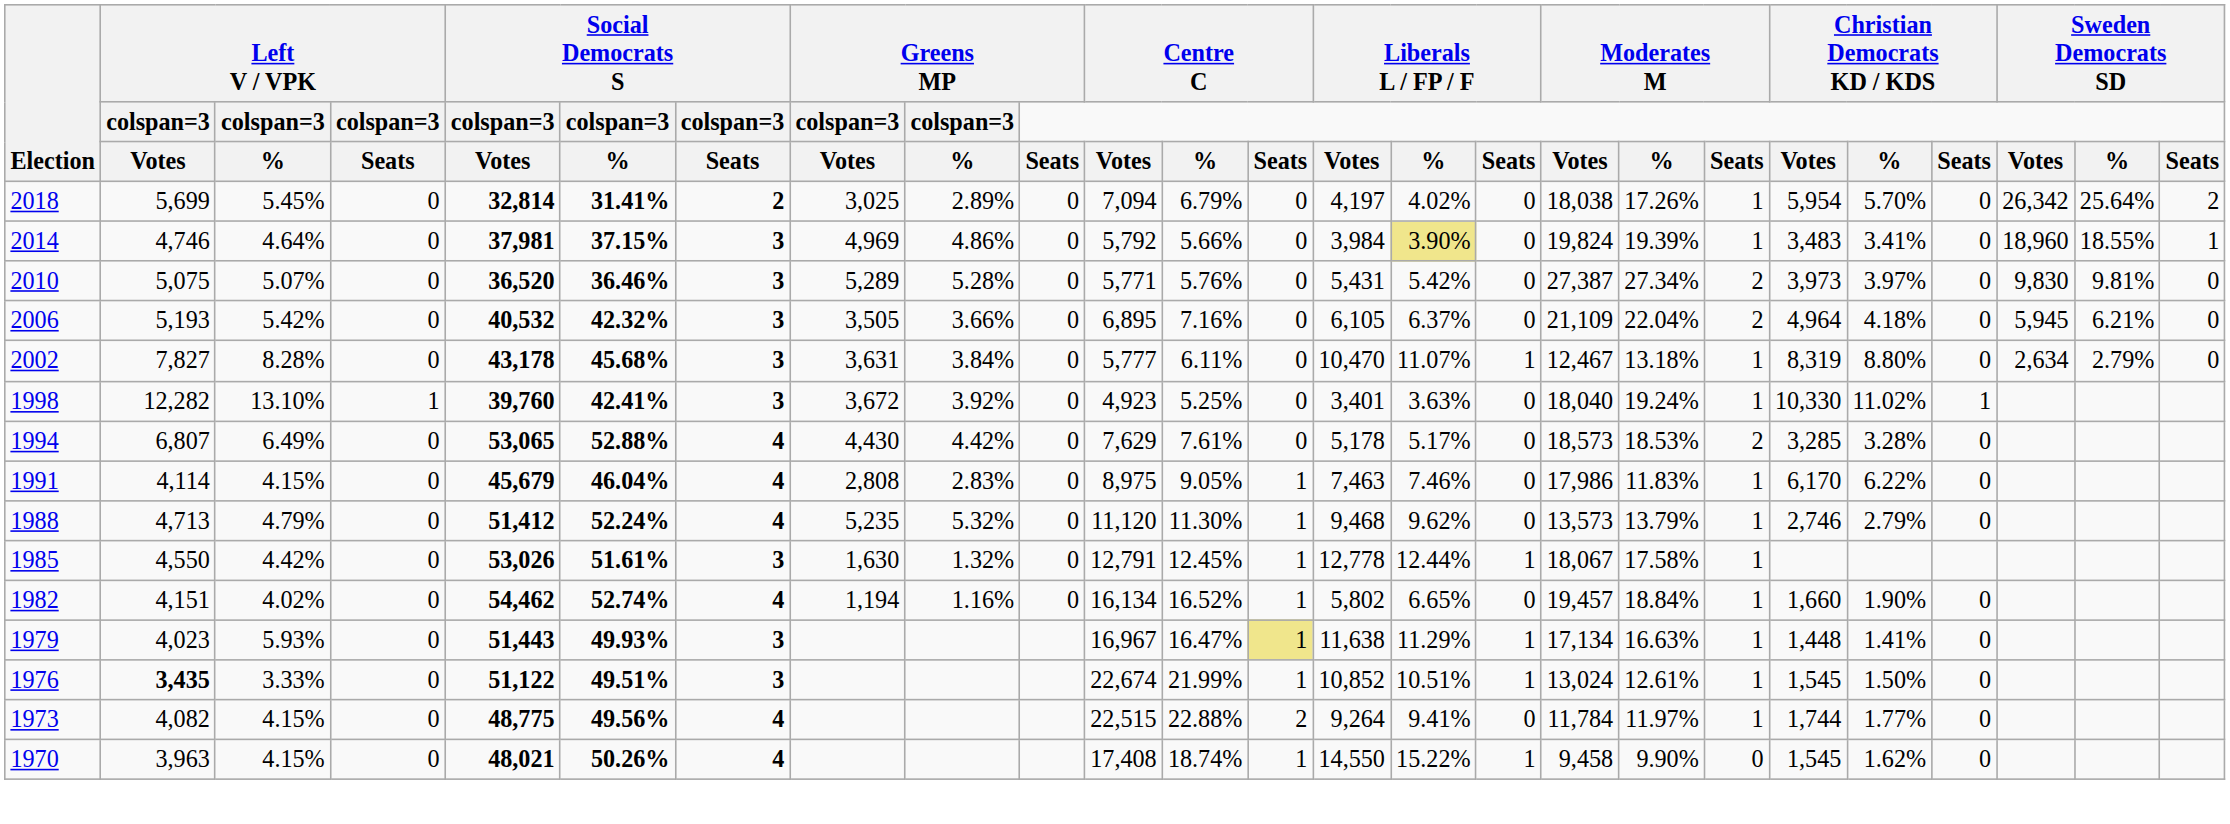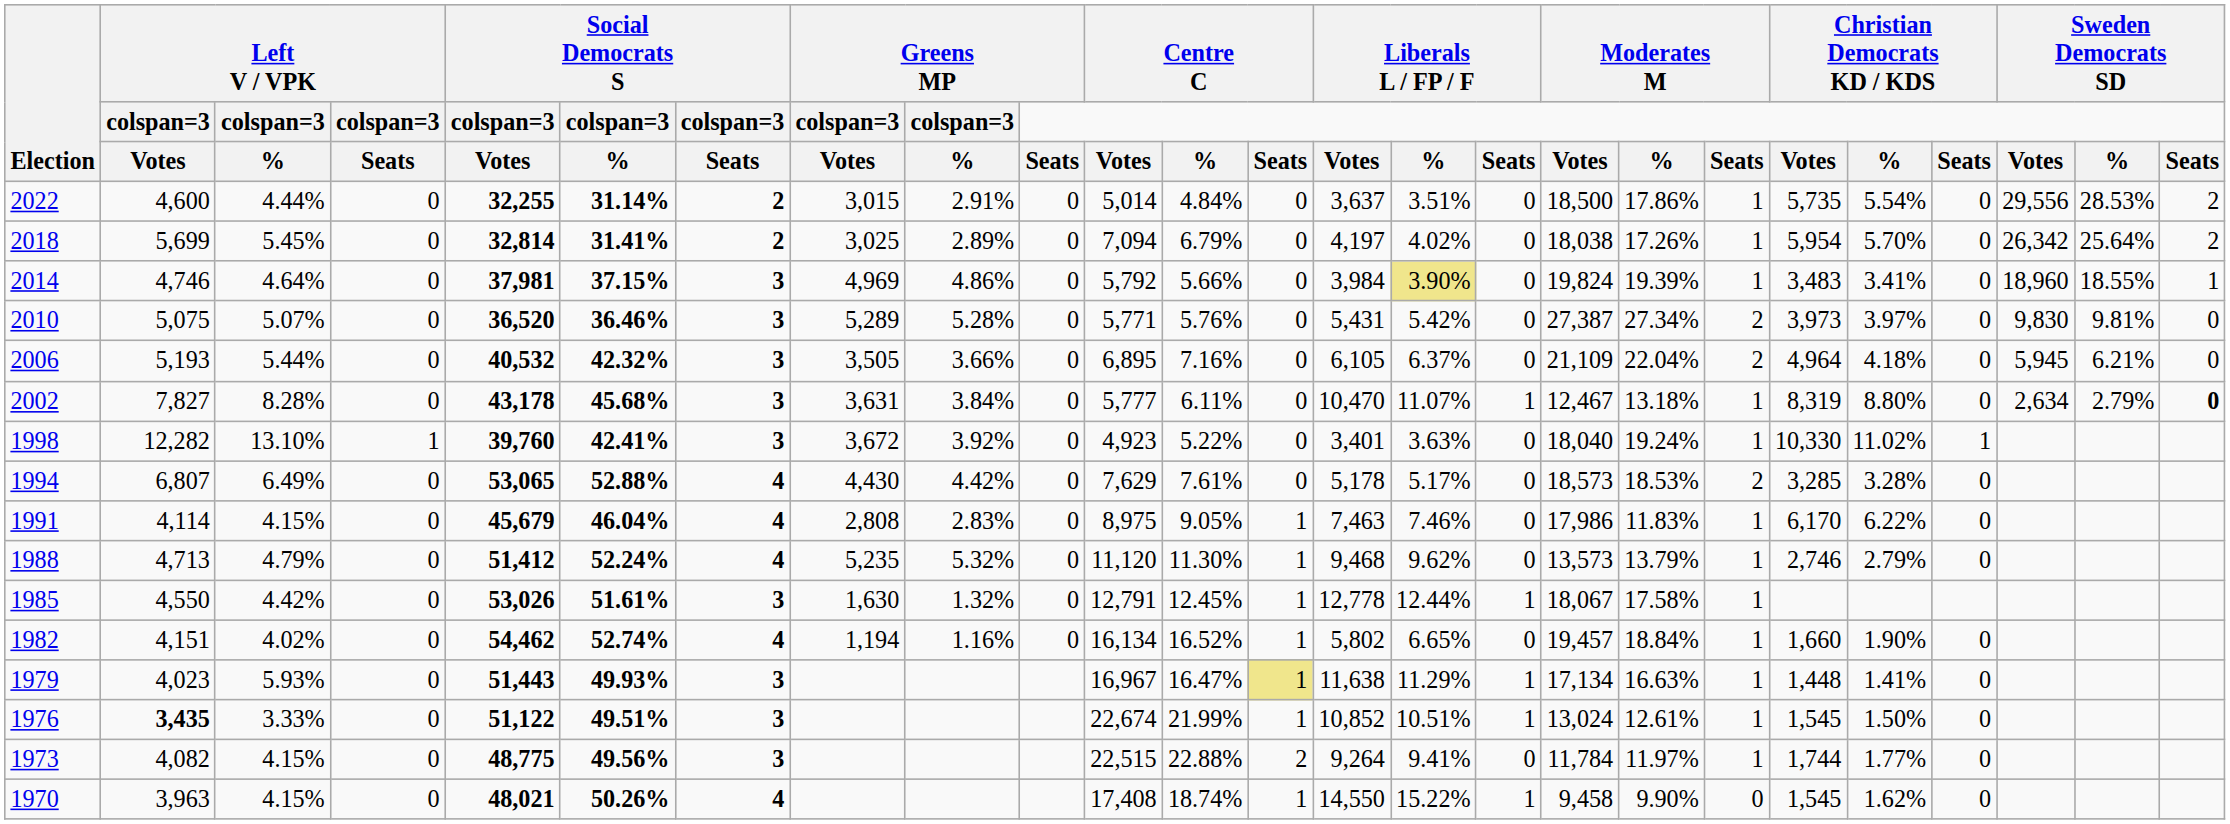+ row: (35, 201)
(294, 320) 5.42% -> (294, 360) 5.44%
(2213, 360) normal -> (2213, 400) bold
(1211, 400) 5.25% -> (1211, 440) 5.22%
(778, 719) 4 -> (778, 759) 3
